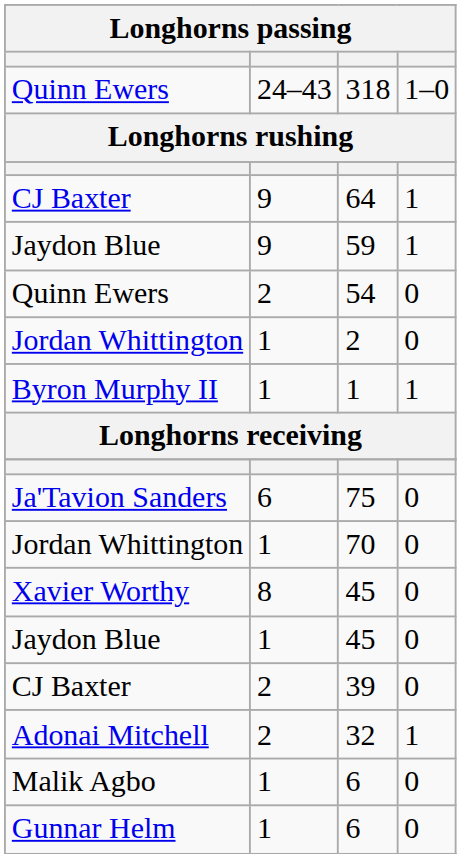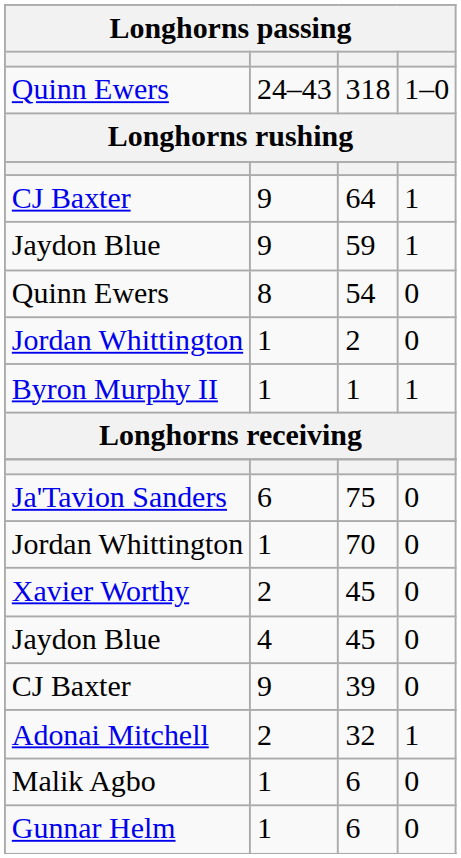(264, 293) 2 -> (264, 293) 8
(264, 591) 8 -> (264, 591) 2
(264, 639) 1 -> (264, 639) 4
(264, 686) 2 -> (264, 686) 9
